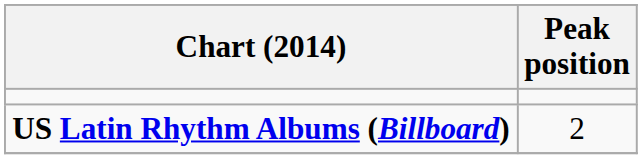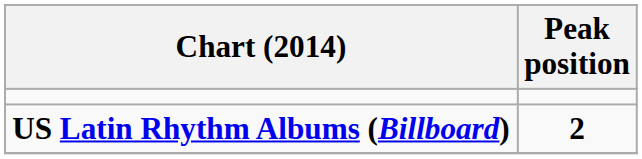(577, 128) normal -> (577, 128) bold
